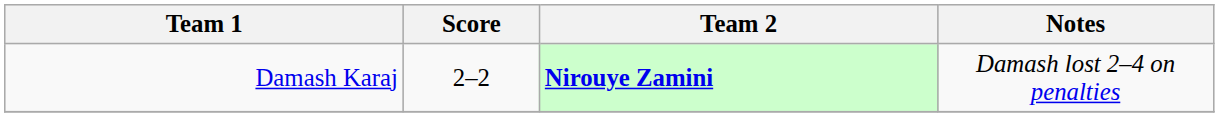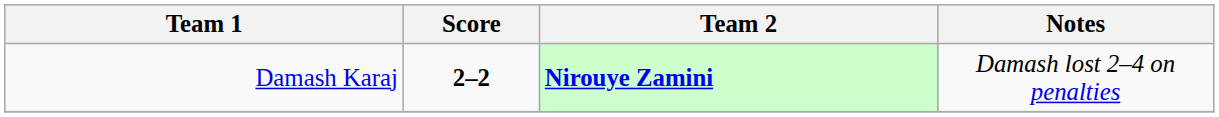(471, 77) normal -> (471, 77) bold
